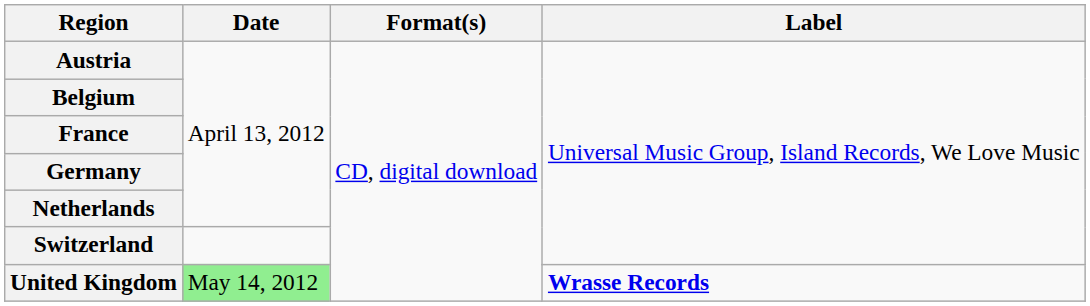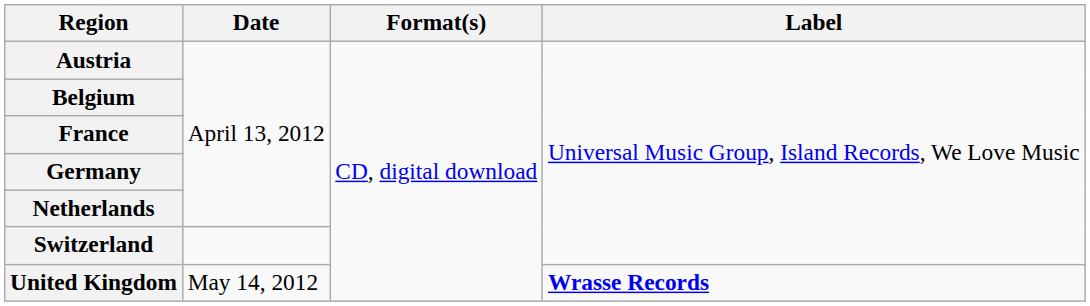(253, 282) lightgreen background -> (253, 282) no background
